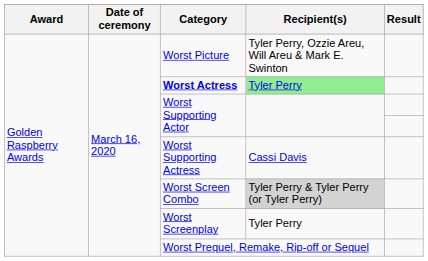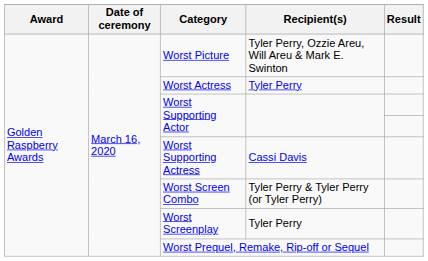(200, 85) bold -> (197, 85) normal
(275, 85) lightgreen background -> (275, 85) no background
(309, 193) lightgrey background -> (309, 193) no background
